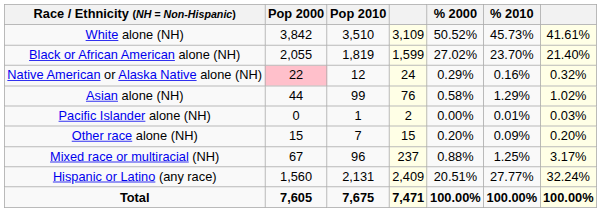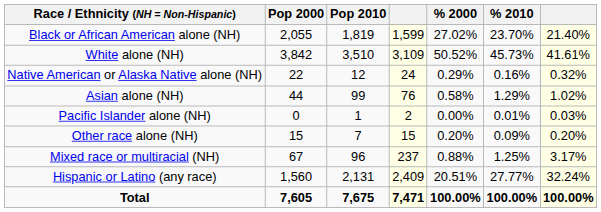rows swapped: (135, 34) <-> (135, 55)
(296, 75) pink background -> (296, 75) no background
